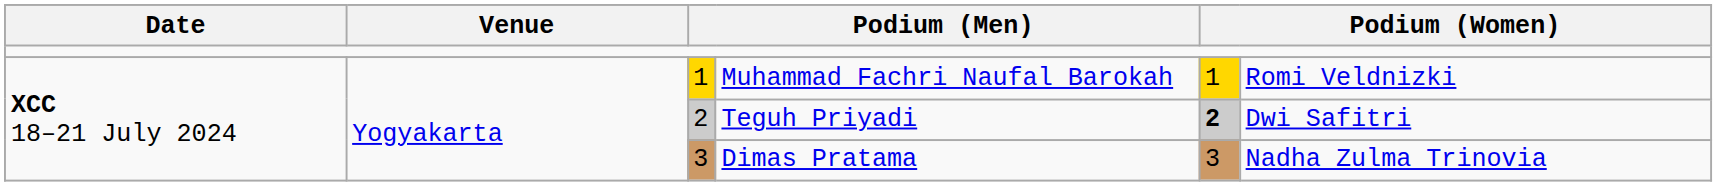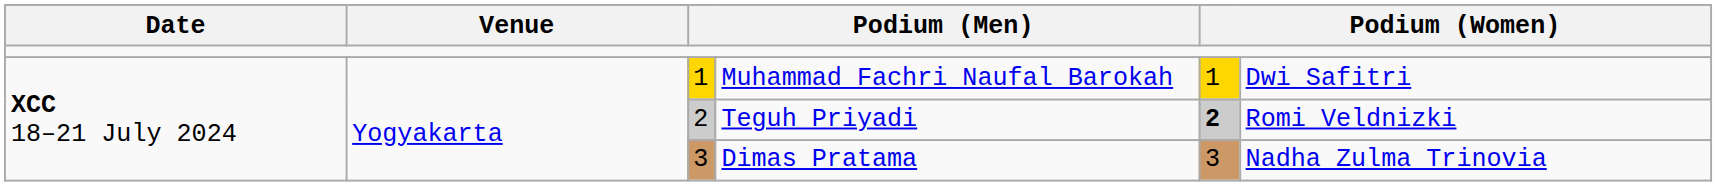(1351, 78) Romi Veldnizki -> (1328, 78) Dwi Safitri
(1328, 119) Dwi Safitri -> (1351, 119) Romi Veldnizki
